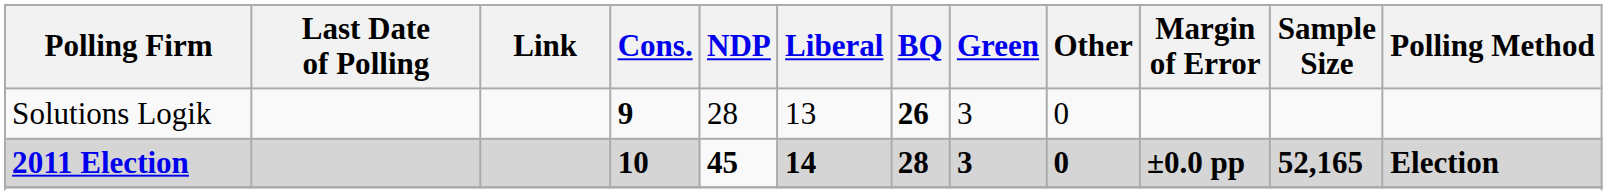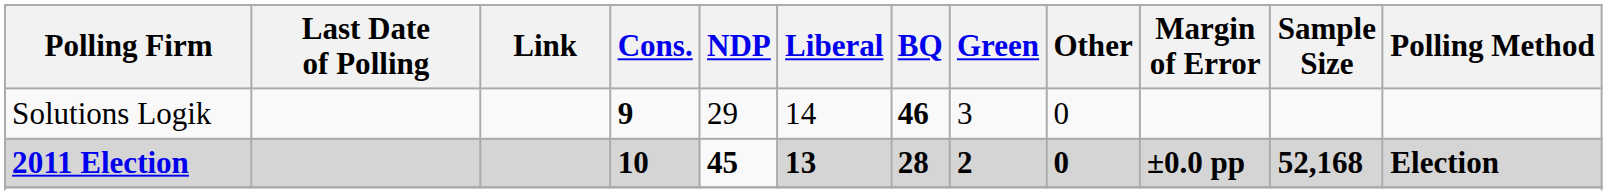(723, 113) 28 -> (723, 113) 29
(801, 113) 13 -> (801, 113) 14
(913, 113) 26 -> (913, 113) 46
(801, 162) 14 -> (801, 162) 13
(965, 162) 3 -> (965, 162) 2
(1320, 162) 52,165 -> (1320, 162) 52,168
